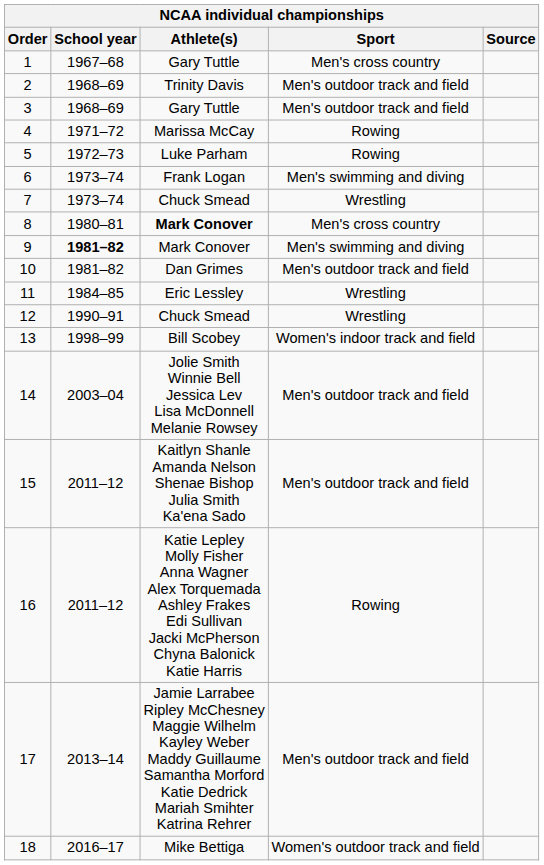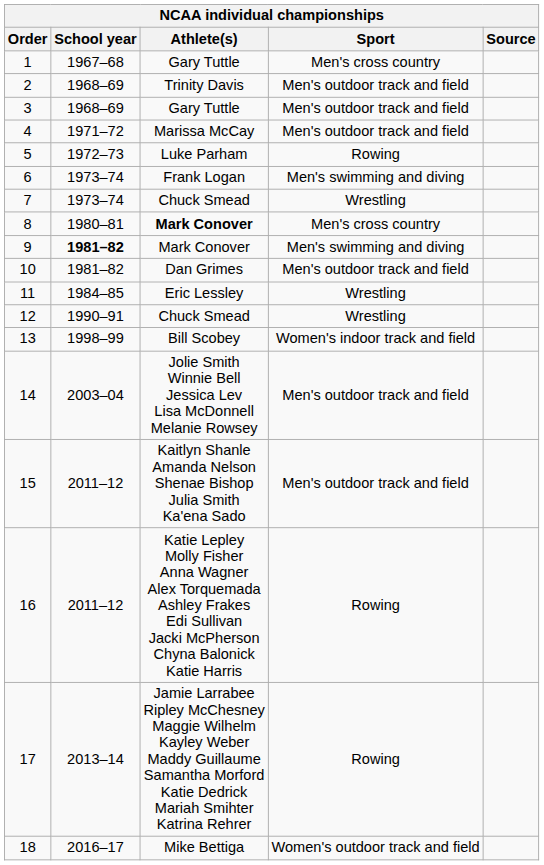(376, 131) Rowing -> (376, 131) Men's outdoor track and field
(376, 759) Men's outdoor track and field -> (376, 759) Rowing
